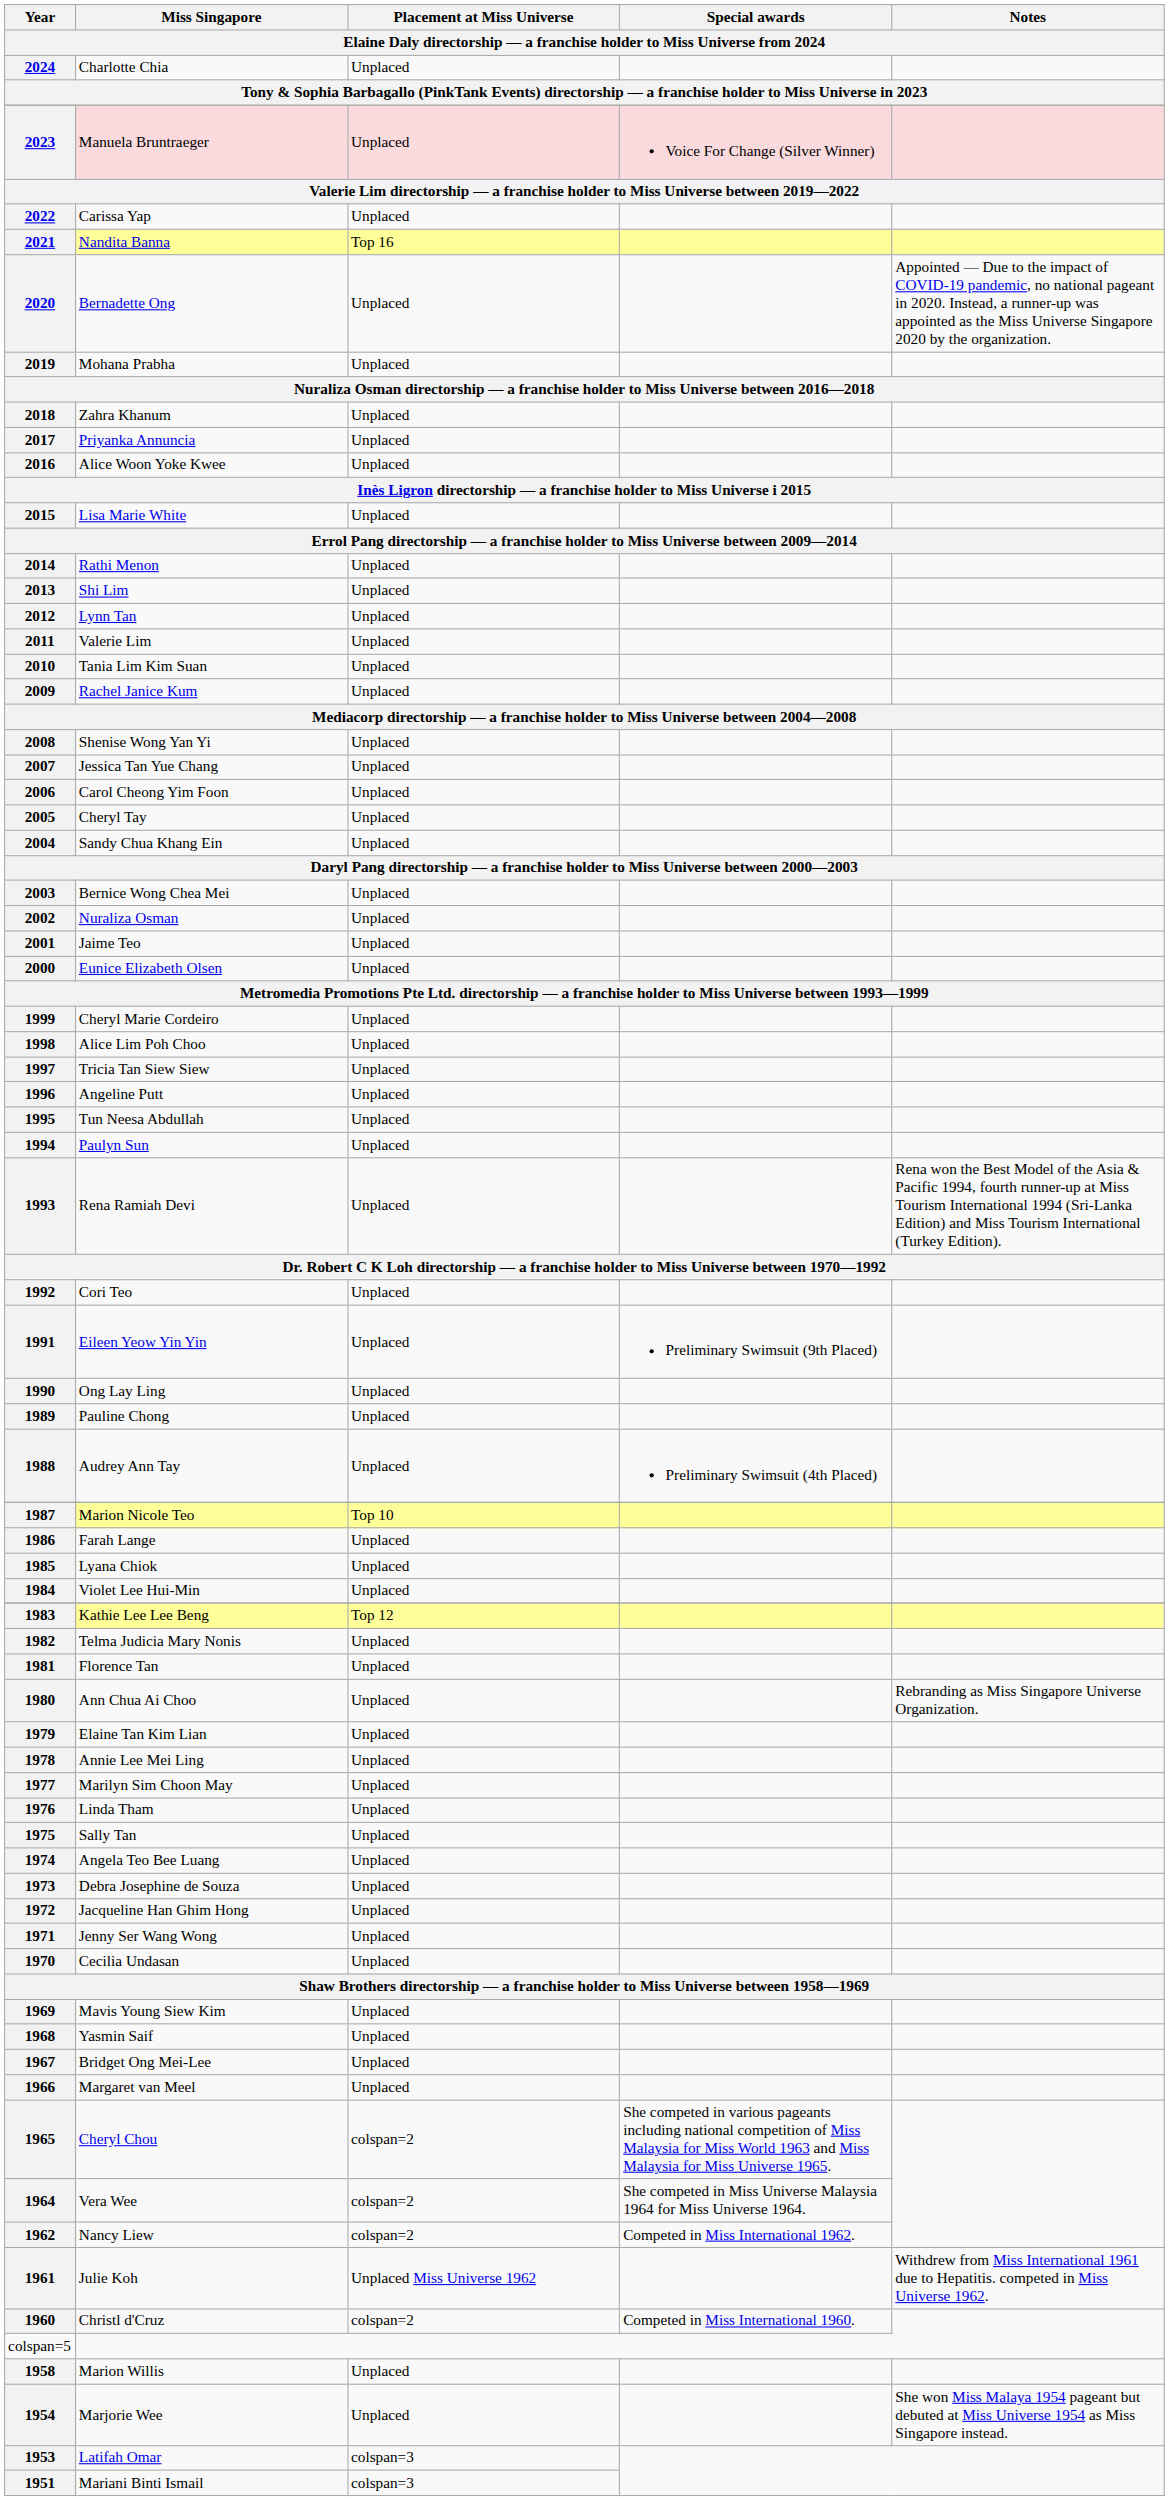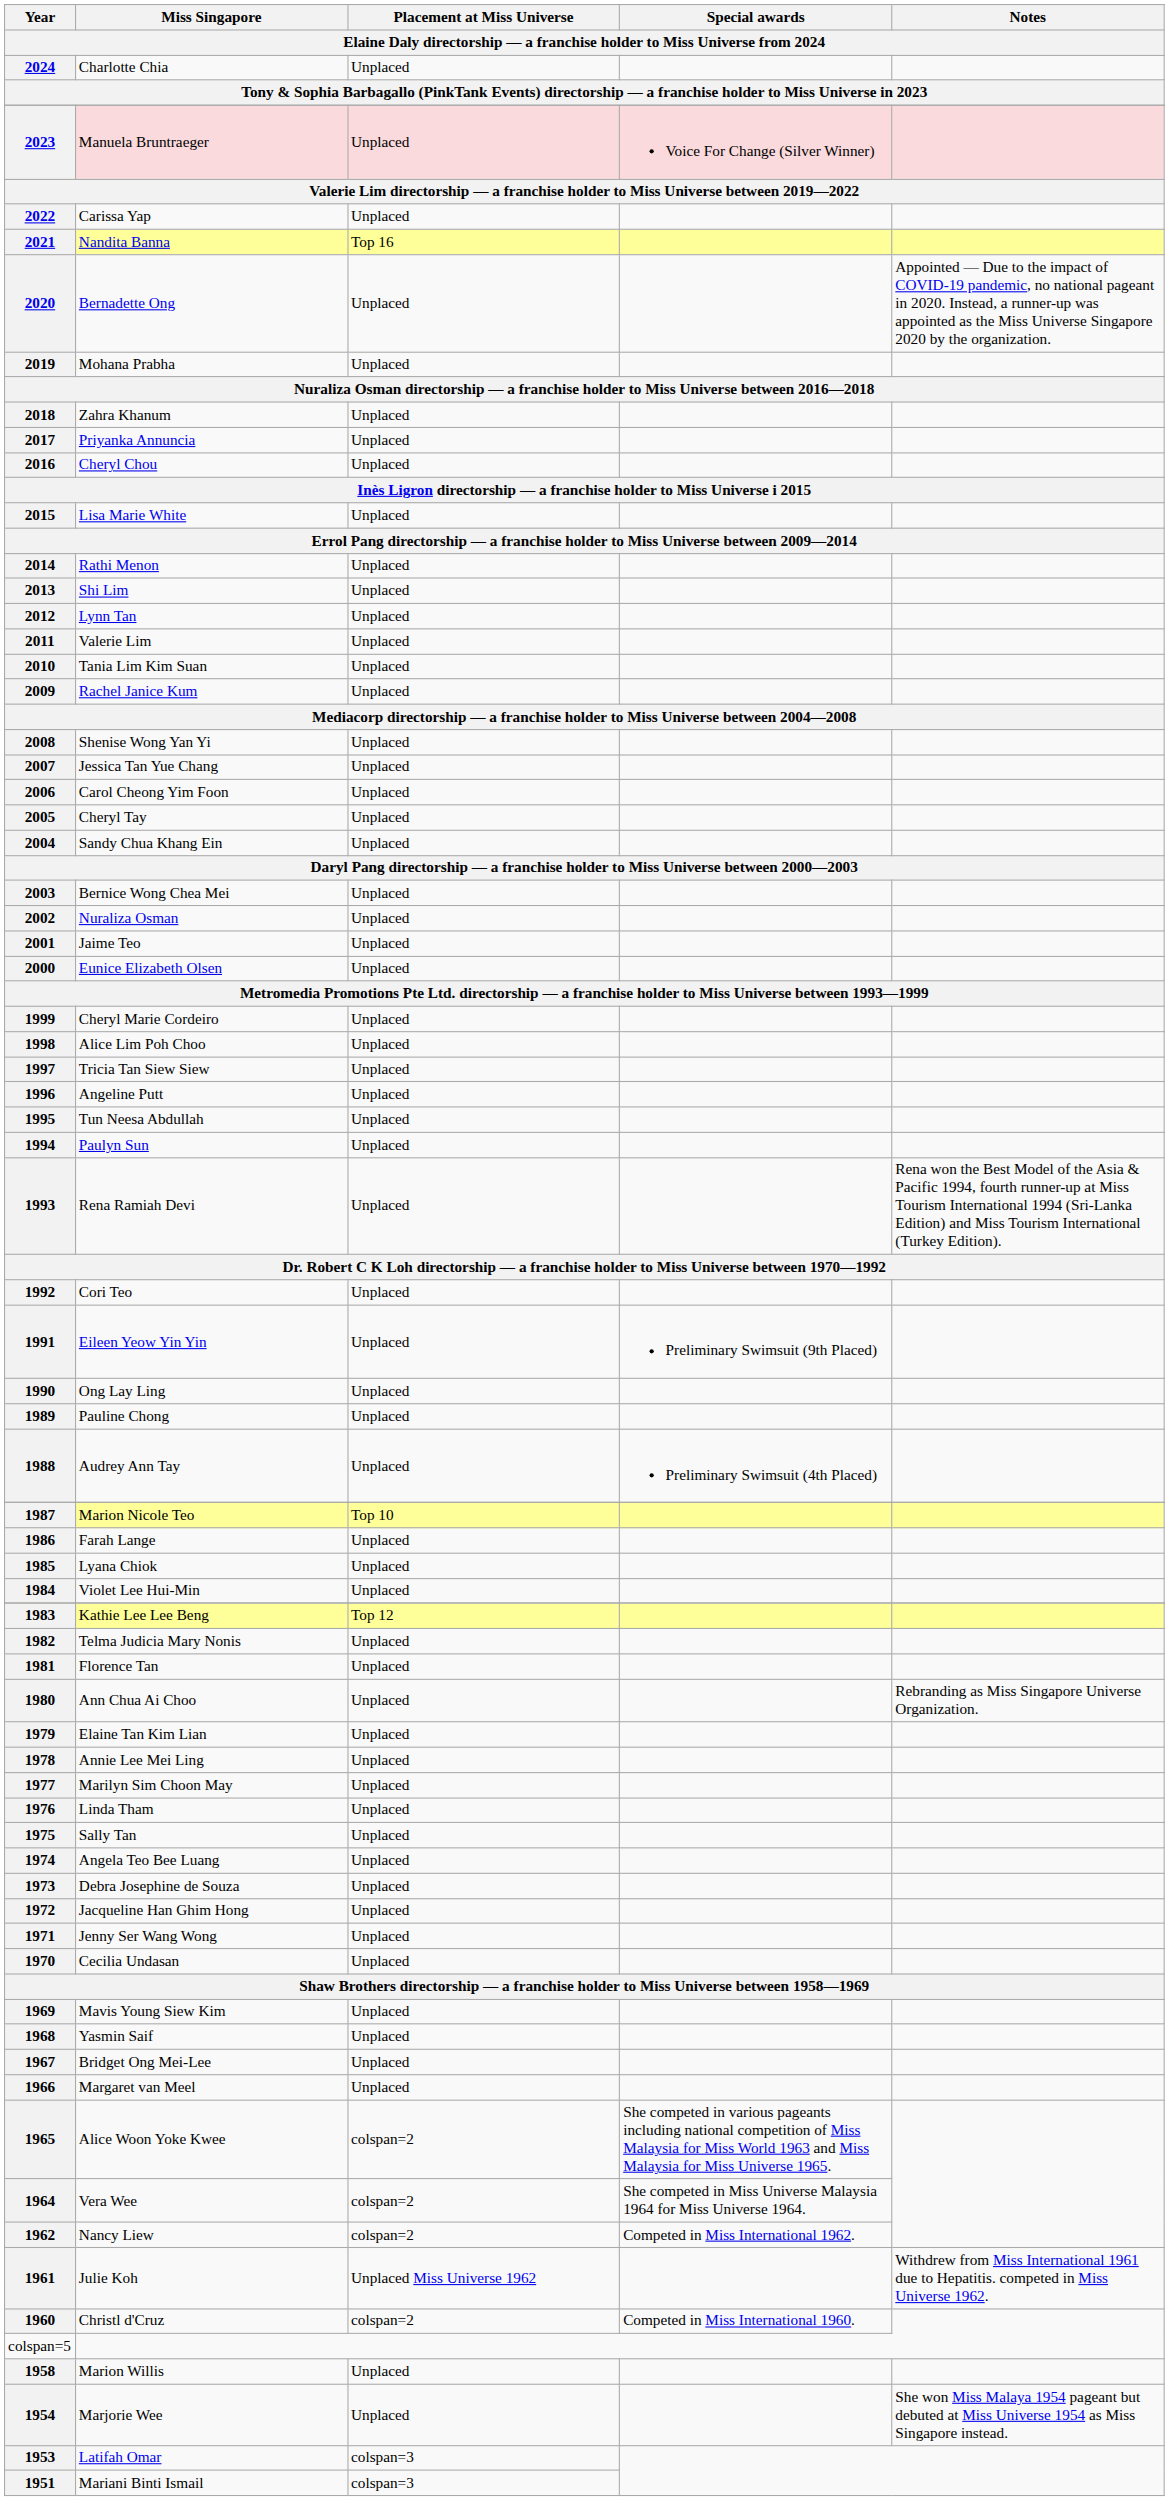(152, 465) Alice Woon Yoke Kwee -> (118, 465) Cheryl Chou
(118, 2139) Cheryl Chou -> (152, 2139) Alice Woon Yoke Kwee
